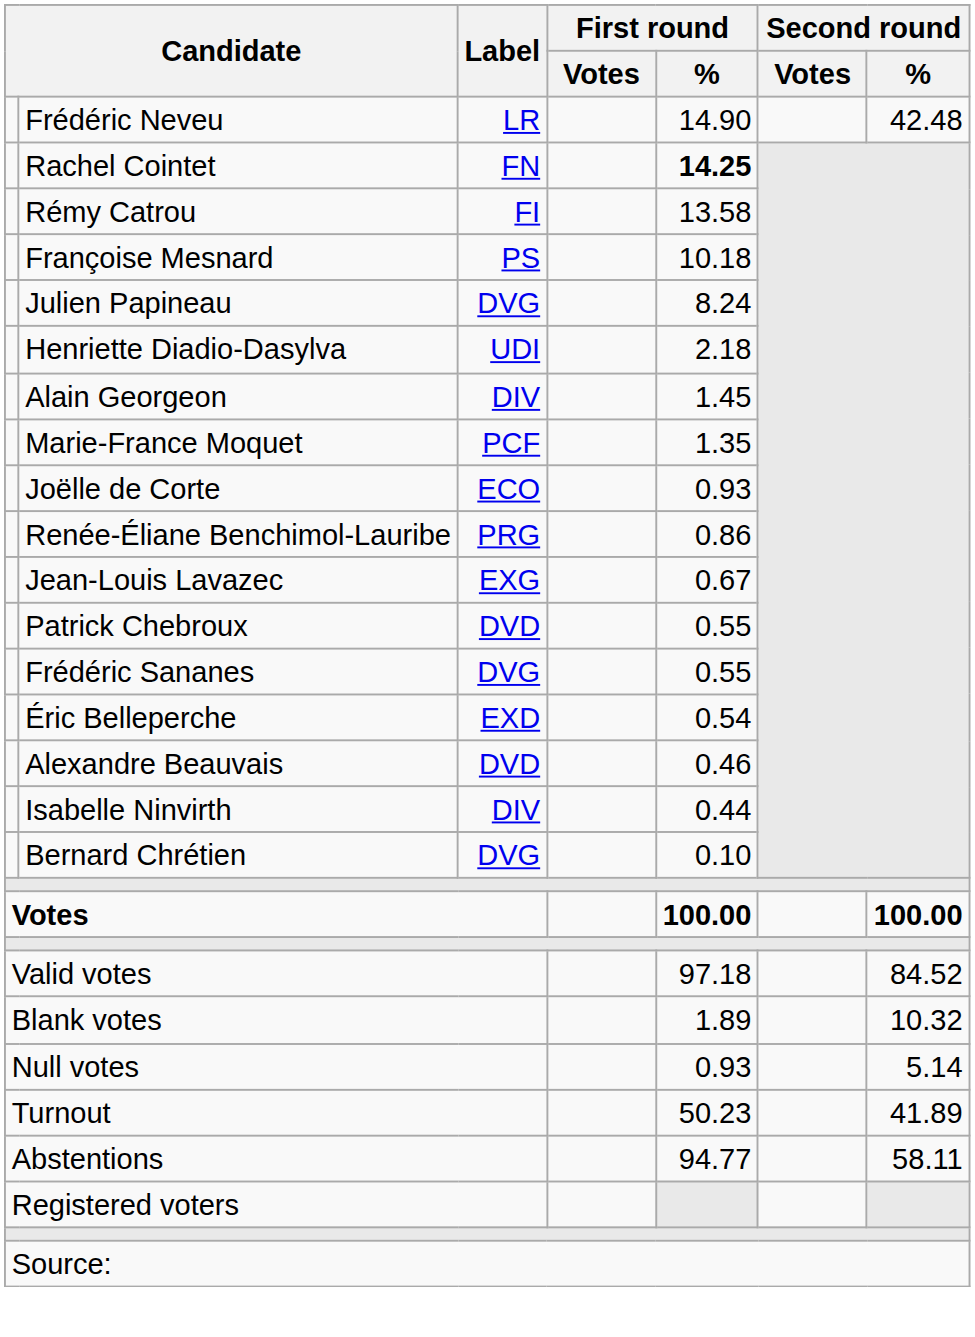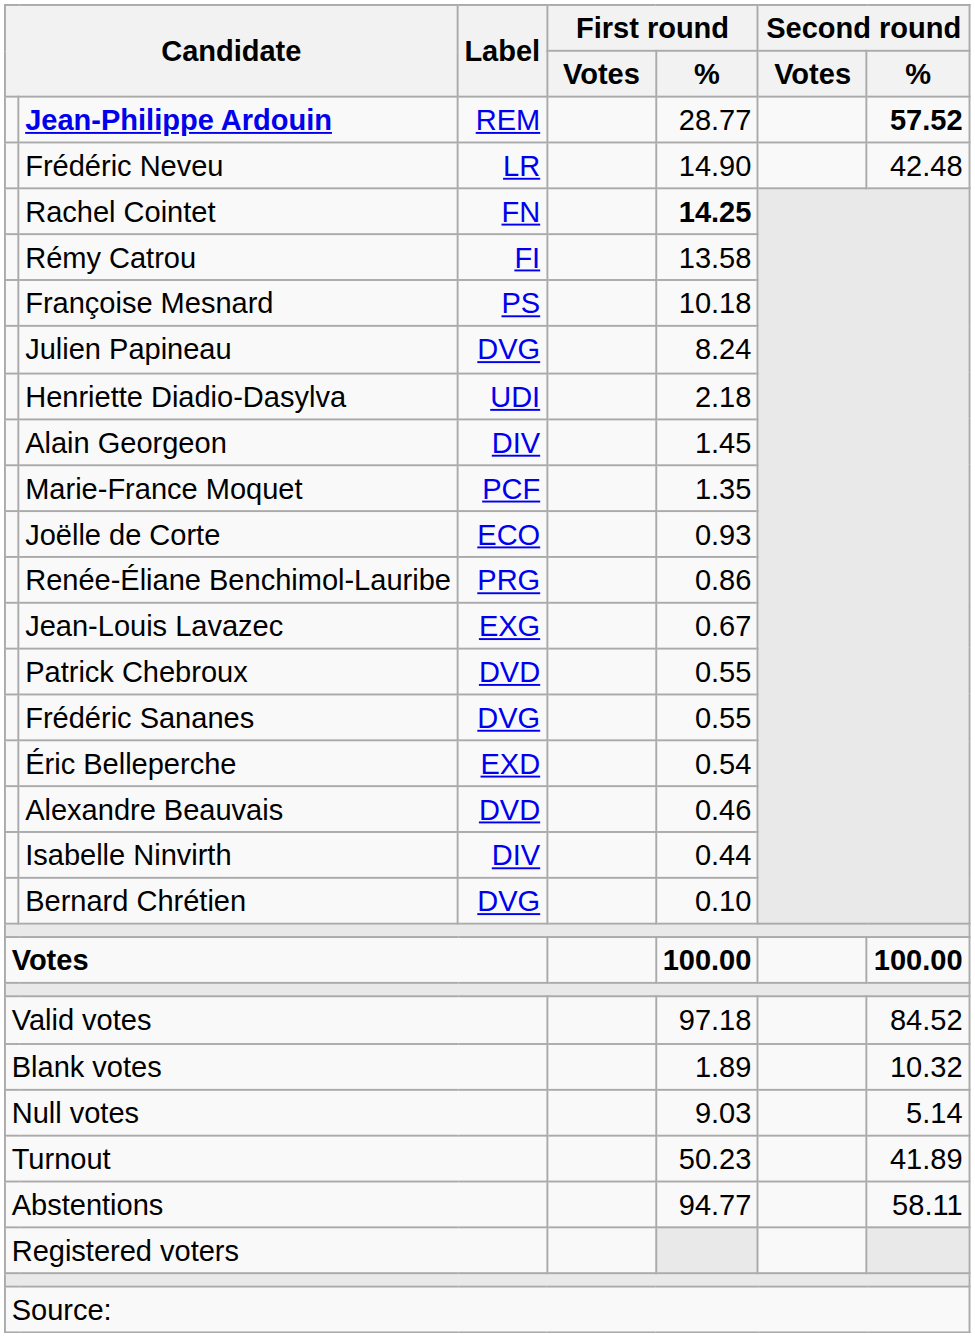+ row: (179, 120)
(723, 1066) 0.93 -> (723, 1112) 9.03
